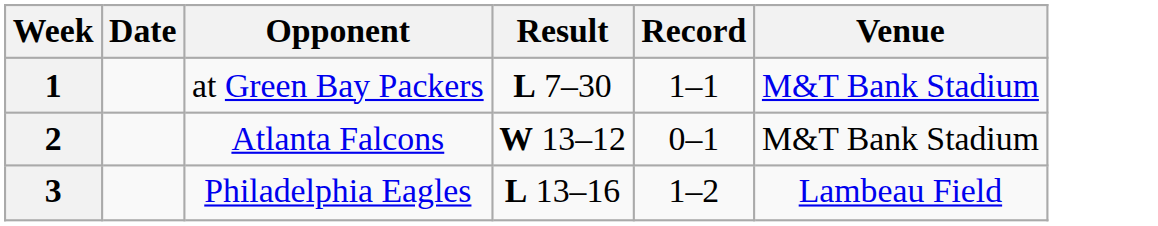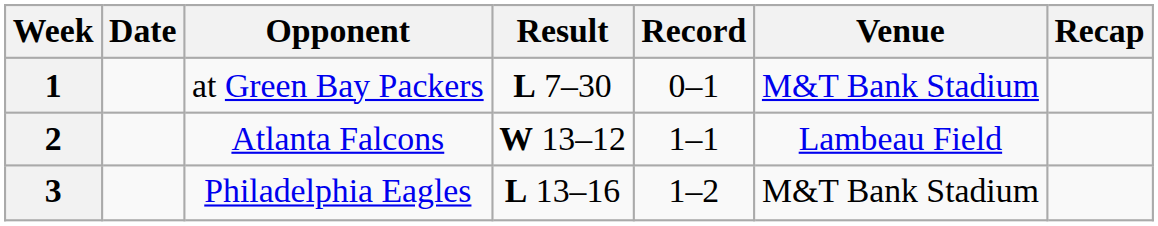+ column: (1099, 31)
(694, 84) 1–1 -> (694, 84) 0–1
(694, 138) 0–1 -> (694, 138) 1–1
(900, 138) M&T Bank Stadium -> (900, 138) Lambeau Field
(900, 191) Lambeau Field -> (900, 191) M&T Bank Stadium
